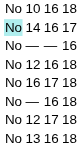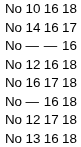(13, 27) paleturquoise background -> (13, 27) no background
